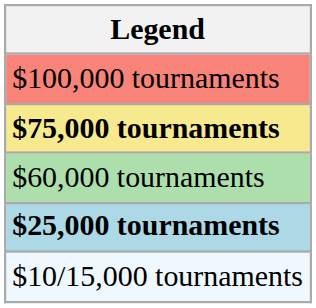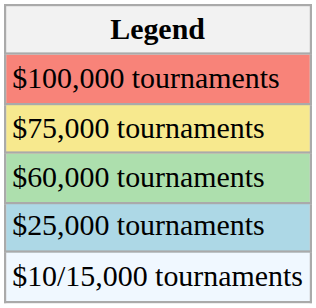(146, 127) bold -> (138, 127) normal
(146, 226) bold -> (138, 226) normal
